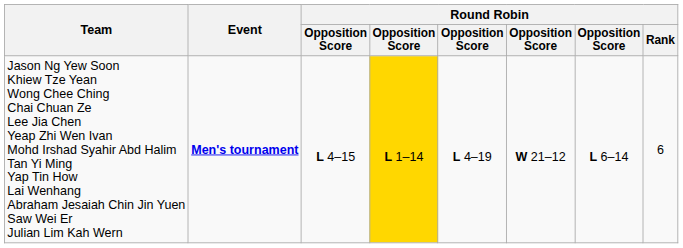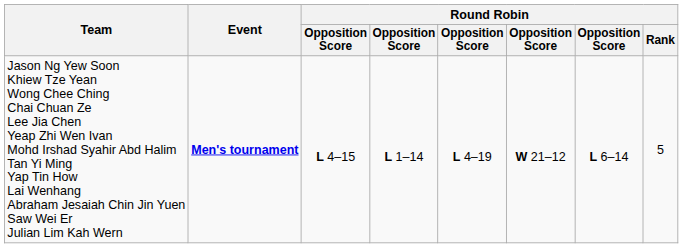(404, 157) gold background -> (404, 157) no background
(660, 150) 6 -> (660, 150) 5
